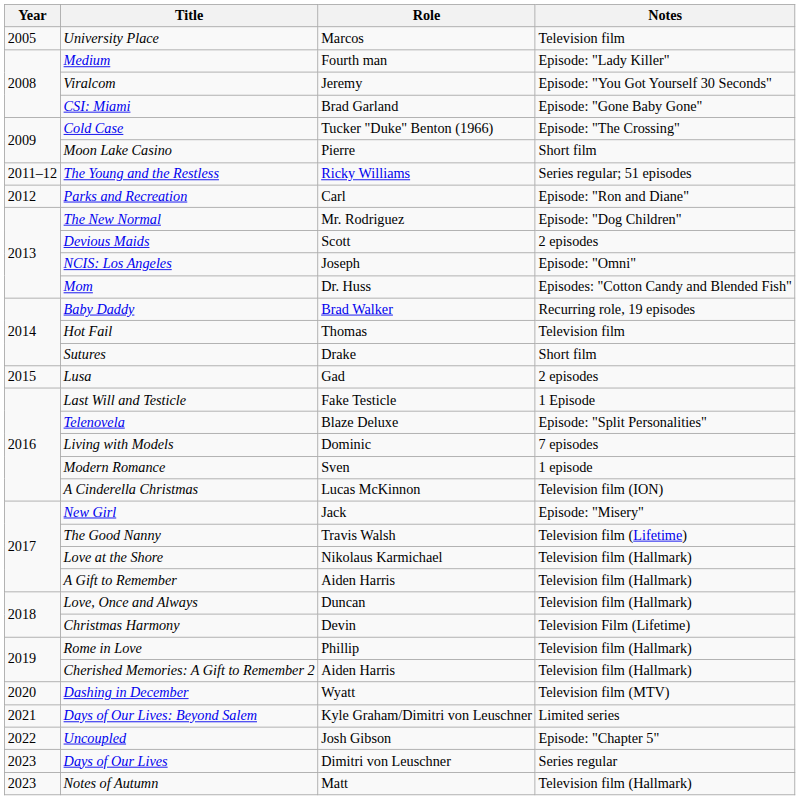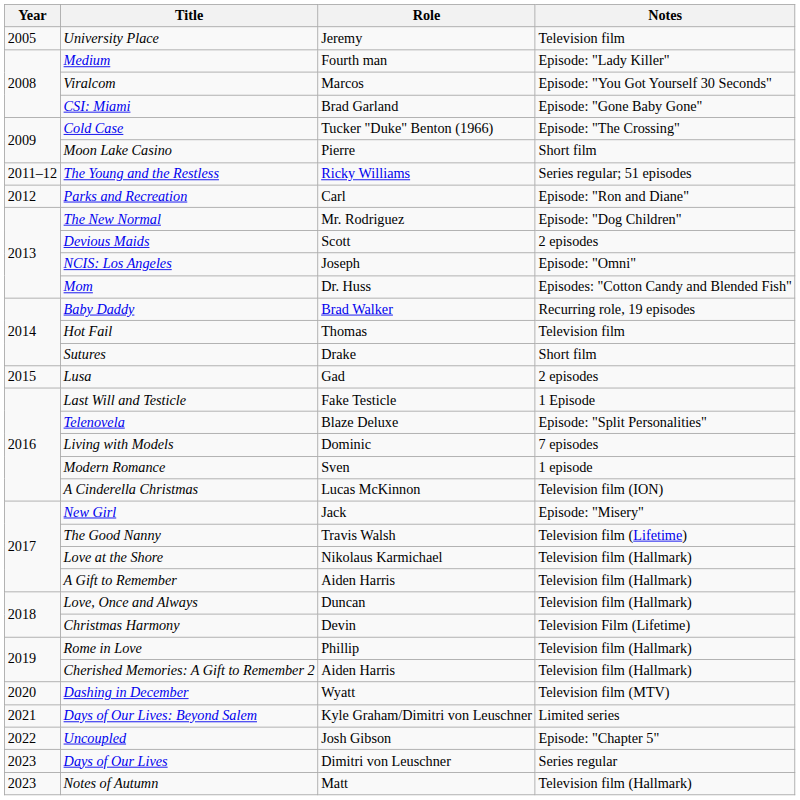(343, 38) Marcos -> (342, 38) Jeremy
(342, 83) Jeremy -> (343, 83) Marcos
